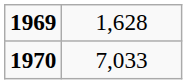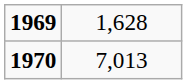(122, 59) 7,033 -> (122, 59) 7,013
